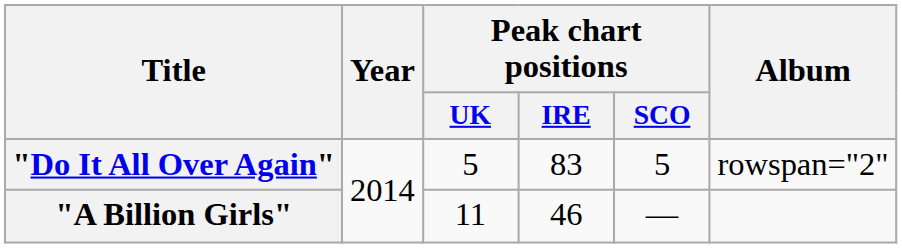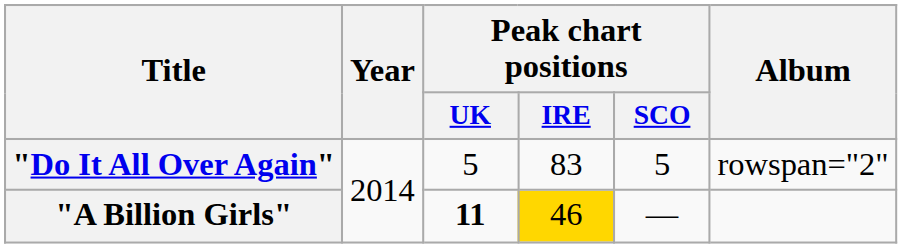(470, 215) normal -> (470, 215) bold
(566, 215) no background -> (566, 215) gold background
